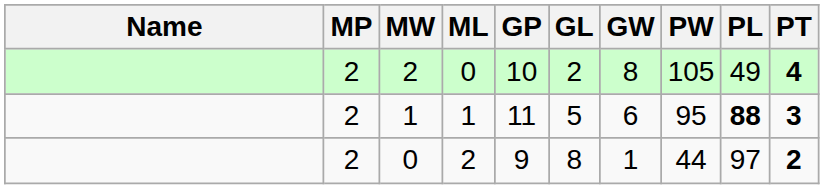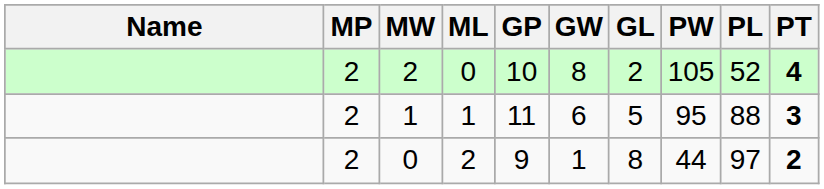columns swapped: (631, 26) <-> (574, 26)
(745, 71) 49 -> (745, 71) 52
(745, 115) bold -> (745, 115) normal
